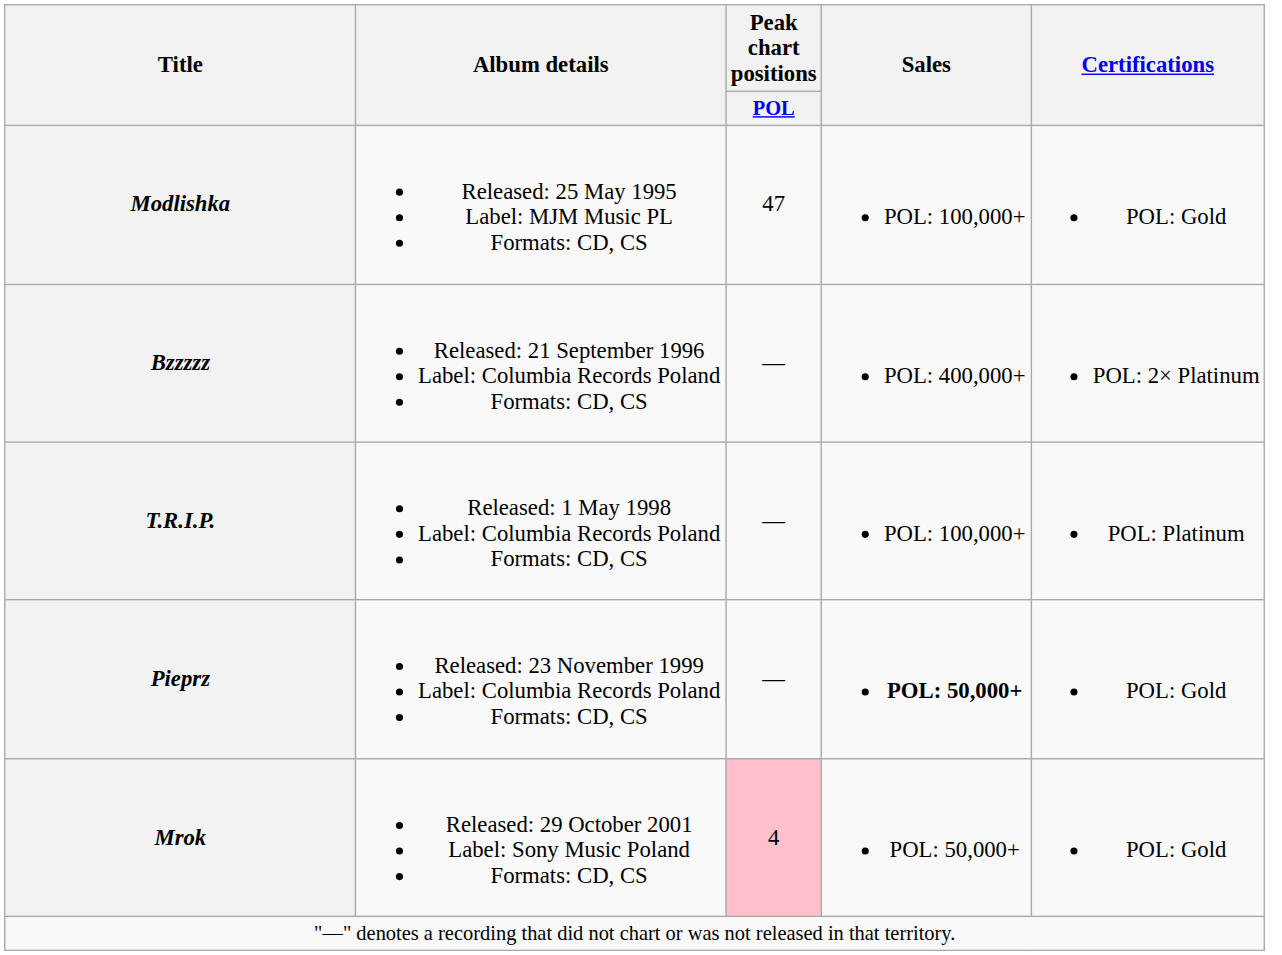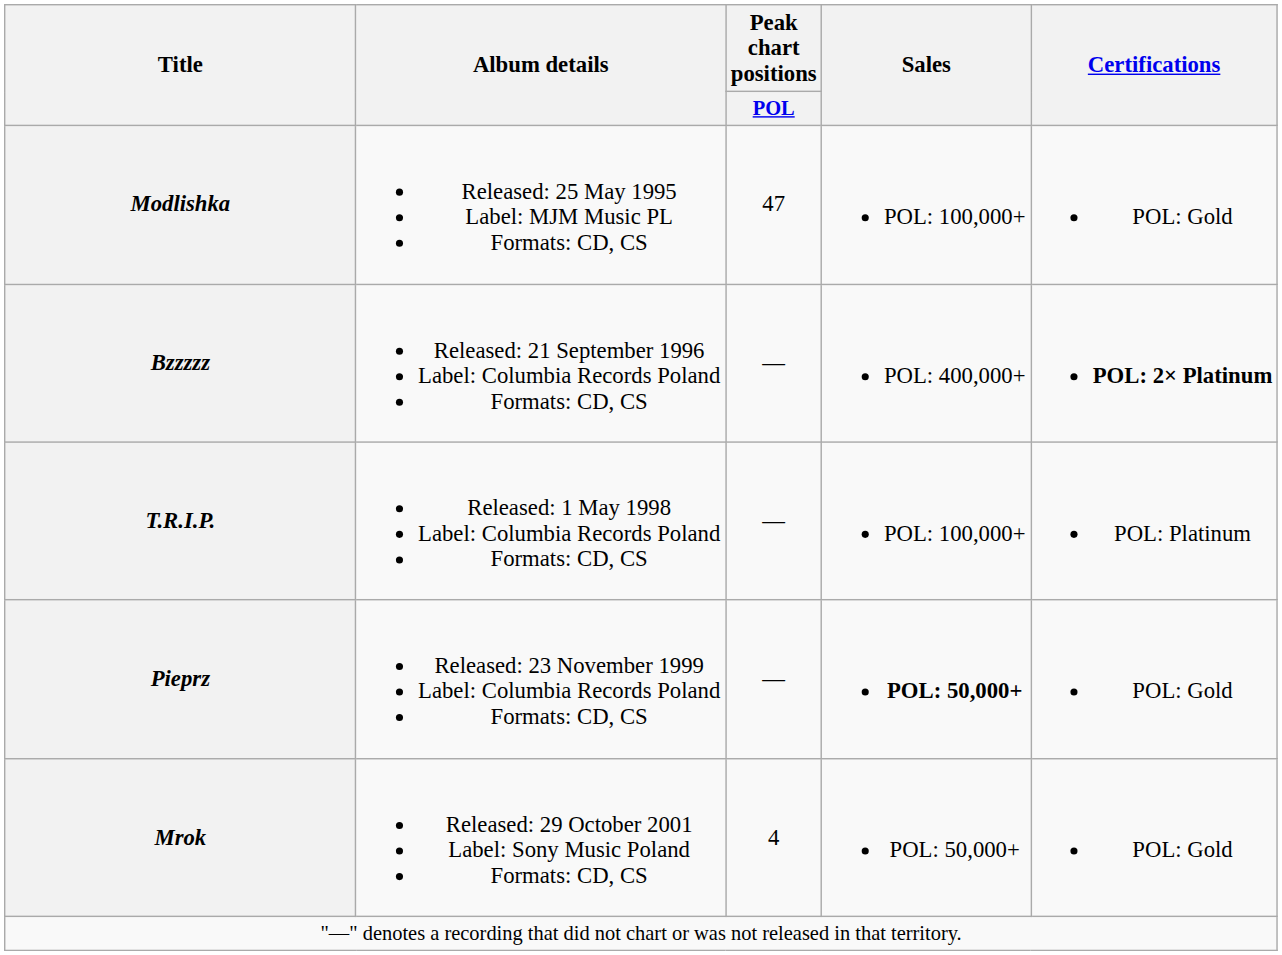(1148, 376) normal -> (1154, 376) bold
(774, 837) pink background -> (774, 837) no background
